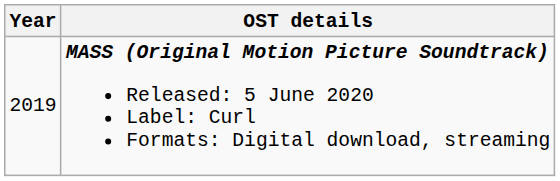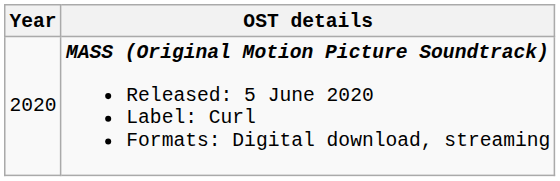(33, 106) 2019 -> (33, 106) 2020
